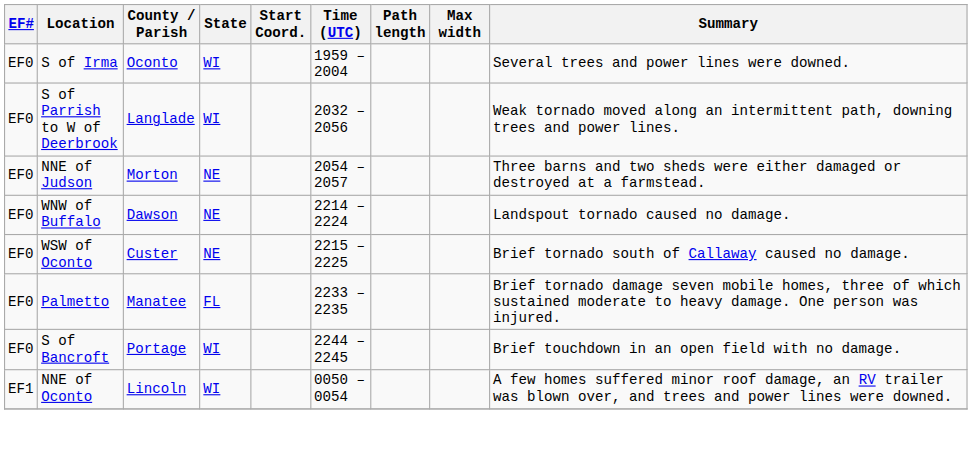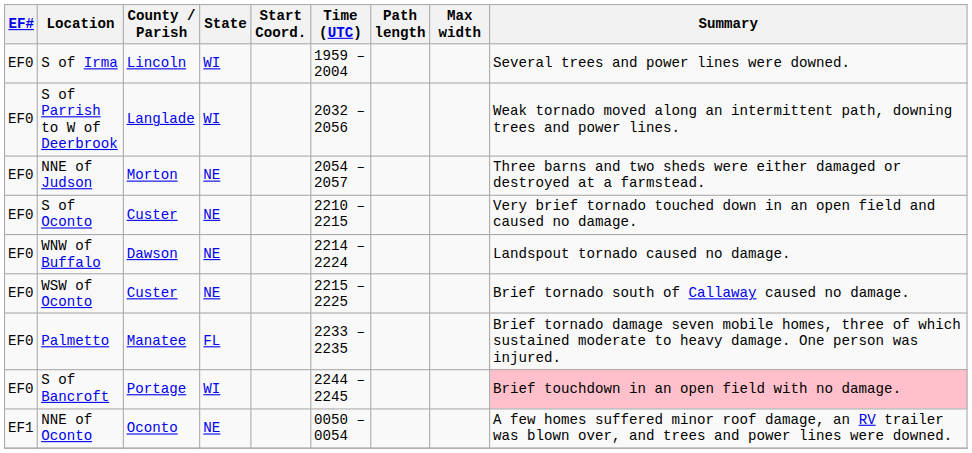(152, 64) Oconto -> (156, 64) Lincoln
+ row: (67, 215)
(697, 349) no background -> (697, 389) pink background
(156, 389) Lincoln -> (152, 428) Oconto
(212, 389) WI -> (212, 428) NE
